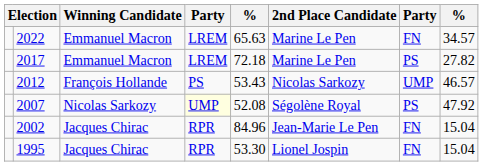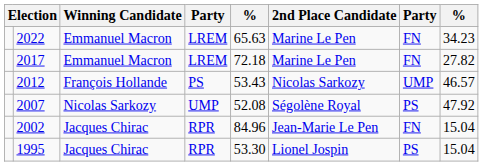(459, 37) 34.57 -> (459, 37) 34.23
(411, 60) PS -> (412, 60) FN
(203, 104) lightyellow background -> (203, 104) no background
(412, 149) FN -> (411, 149) PS
